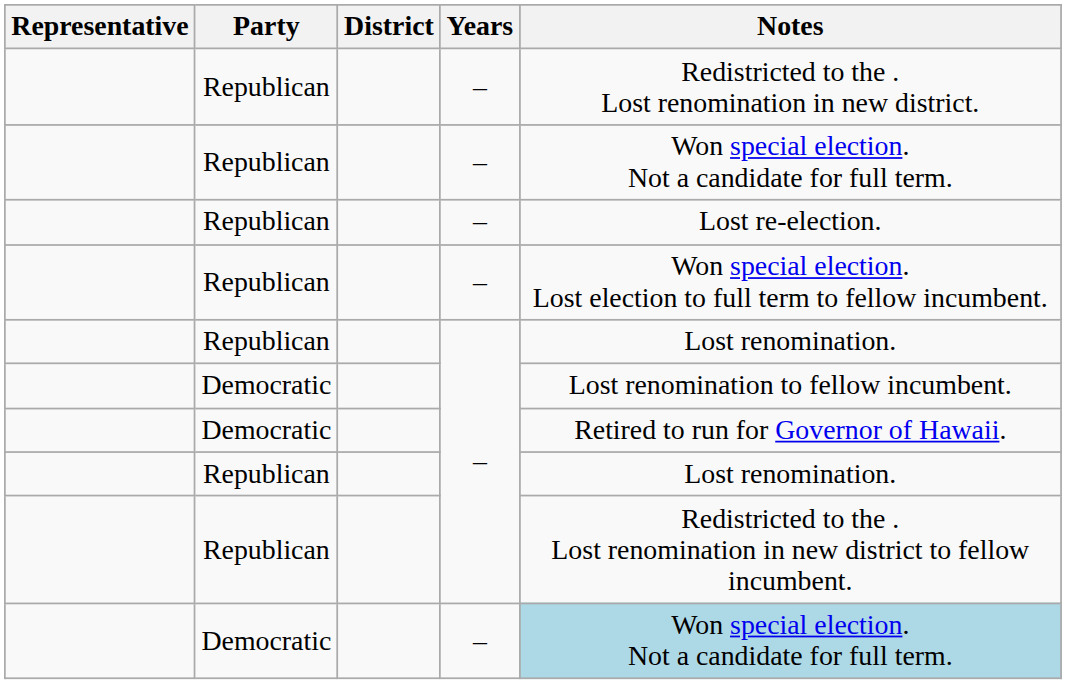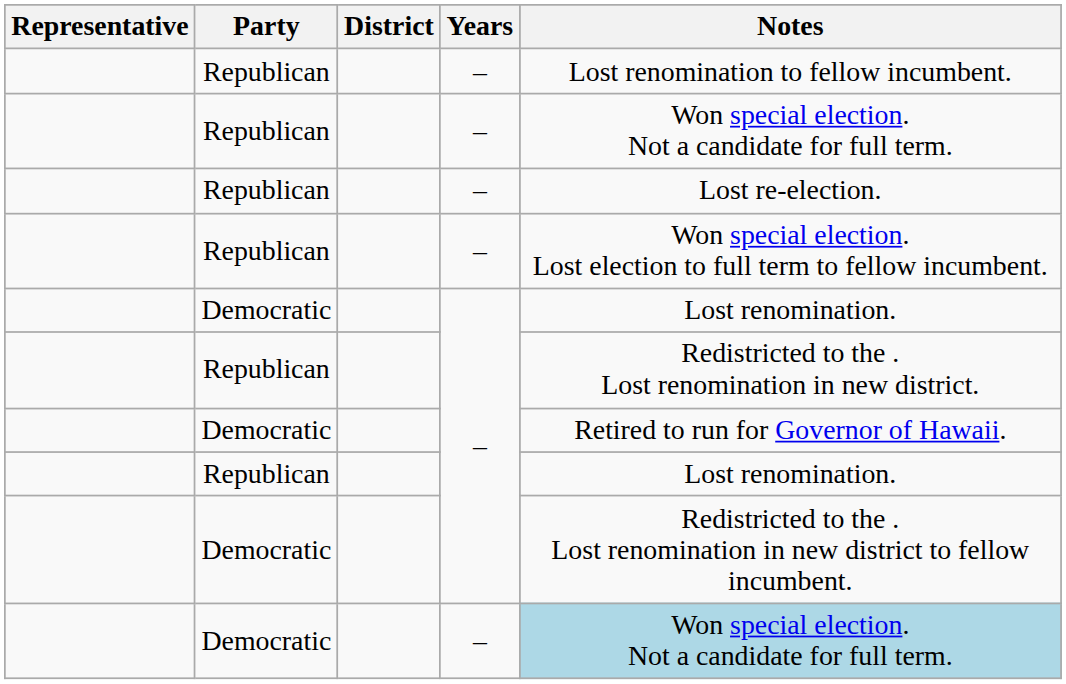(790, 86) Redistricted to the . Lost renomination in new district. -> (790, 70) Lost renomination to fellow incumbent.
(266, 341) Republican -> (266, 309) Democratic
(266, 385) Democratic -> (266, 369) Republican
(790, 385) Lost renomination to fellow incumbent. -> (790, 369) Redistricted to the . Lost renomination in new district.
(266, 549) Republican -> (266, 549) Democratic
